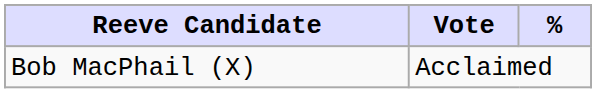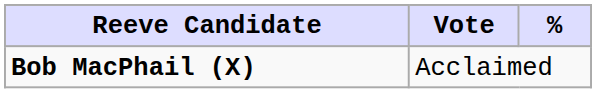(133, 67) normal -> (133, 67) bold
